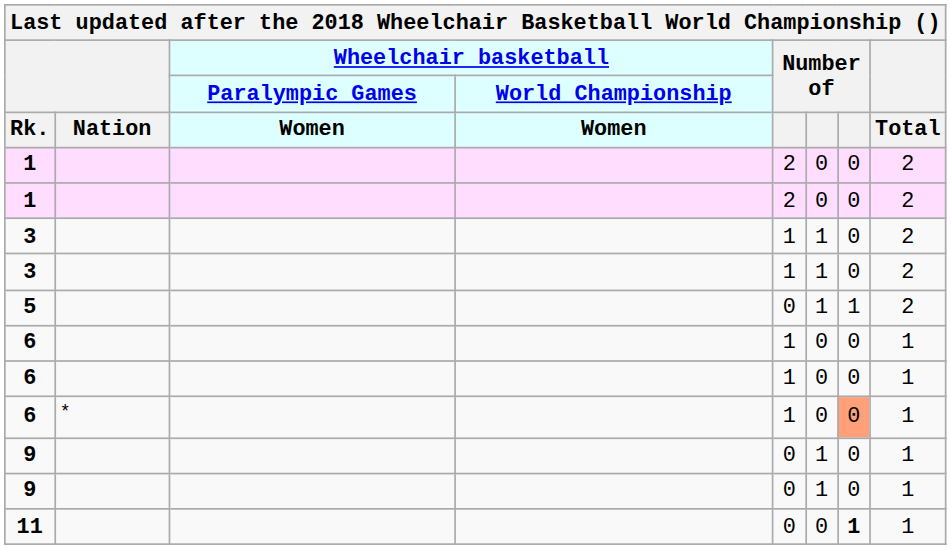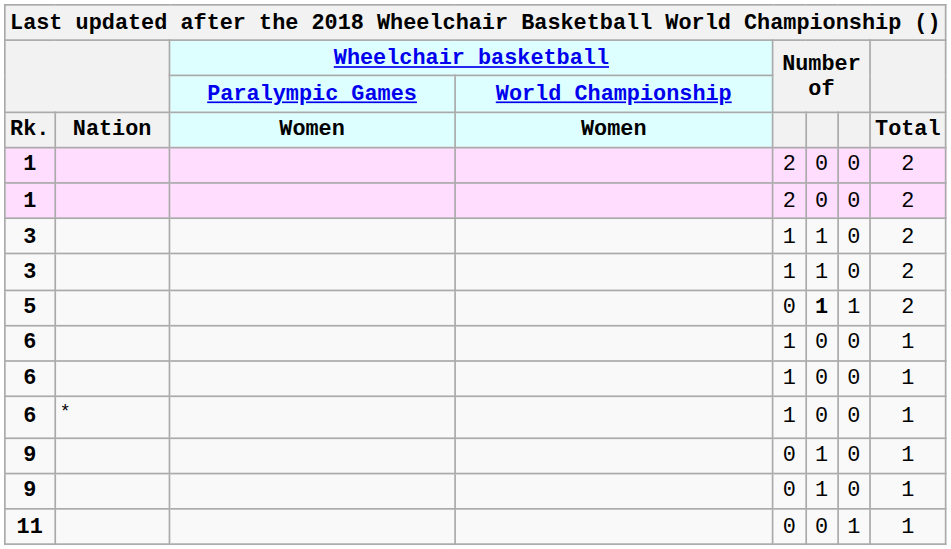(821, 307) normal -> (821, 307) bold
(854, 417) lightsalmon background -> (854, 417) no background
(854, 527) bold -> (854, 527) normal
